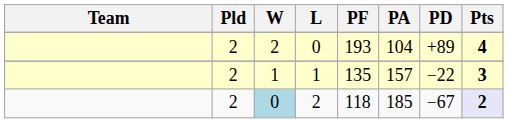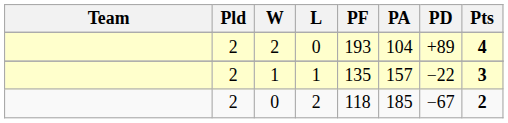(275, 103) lightblue background -> (275, 103) no background
(482, 103) lavender background -> (482, 103) no background
